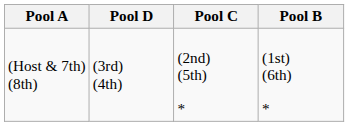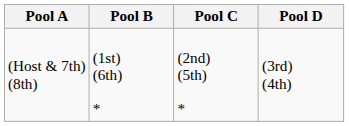columns swapped: (301, 16) <-> (132, 16)
